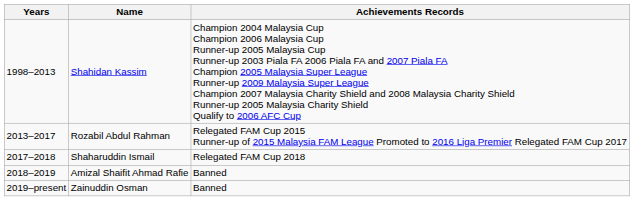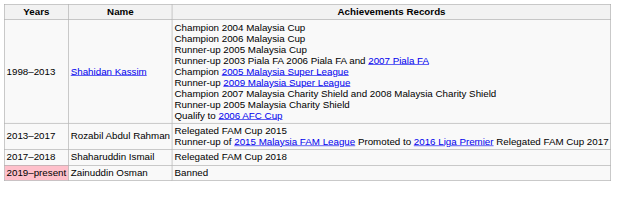- row: (130, 172)
(36, 188) no background -> (36, 172) pink background
